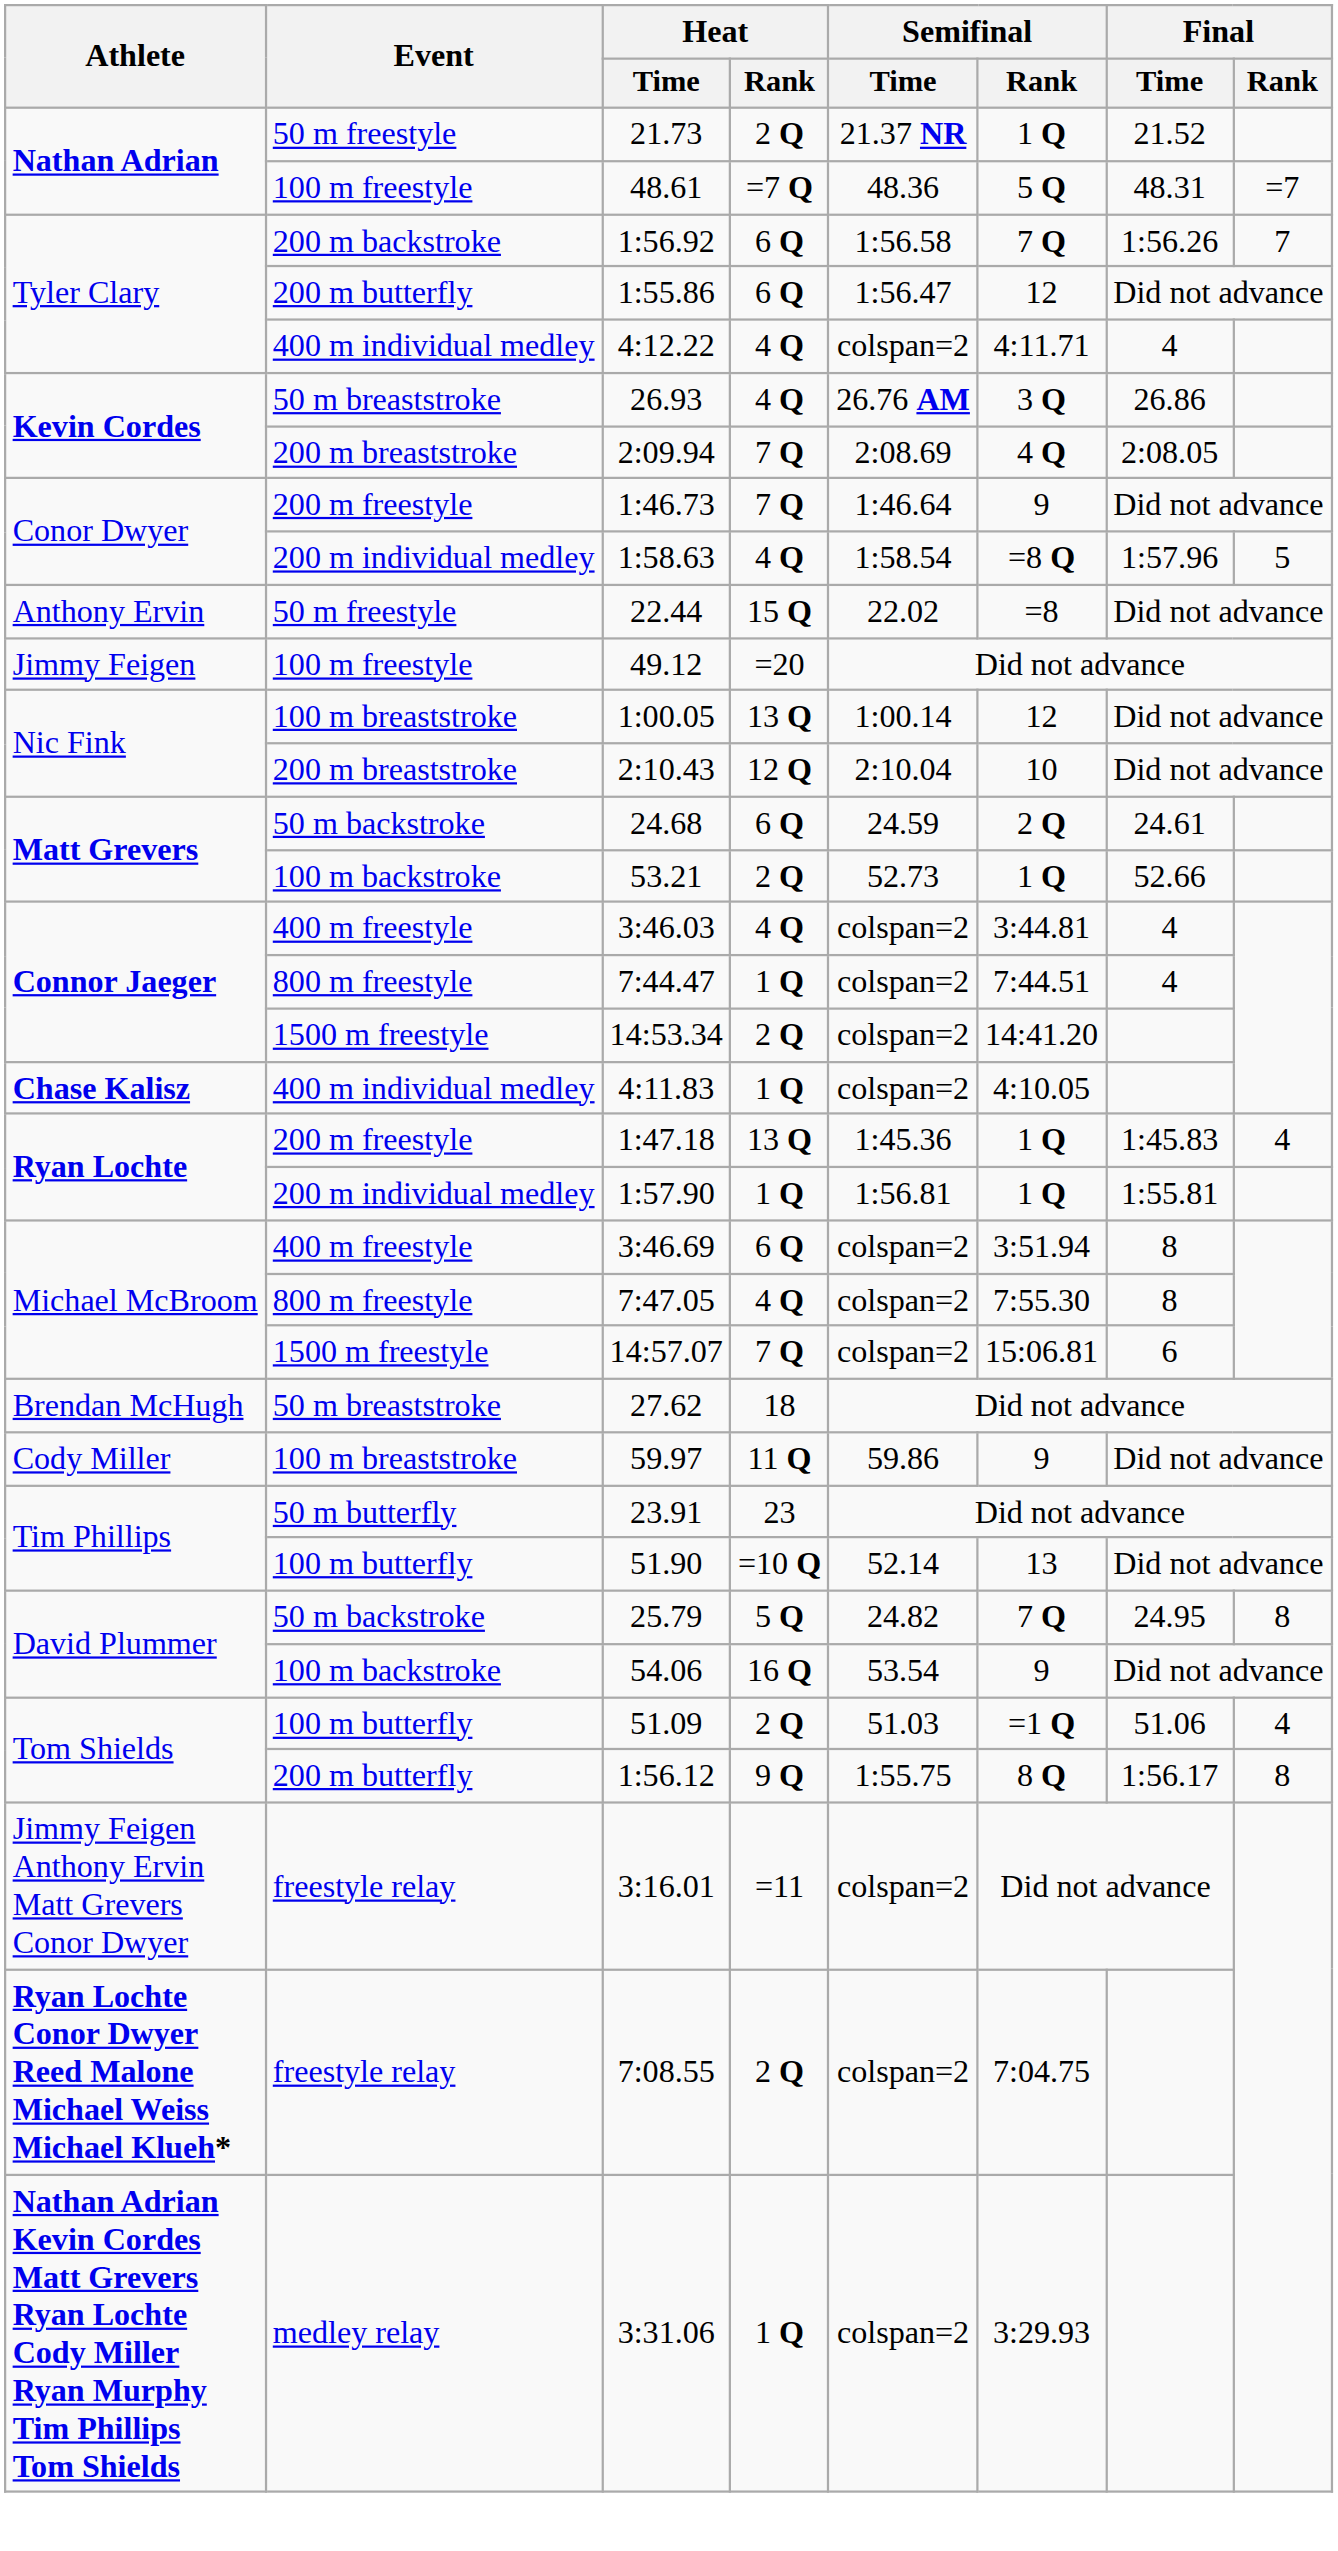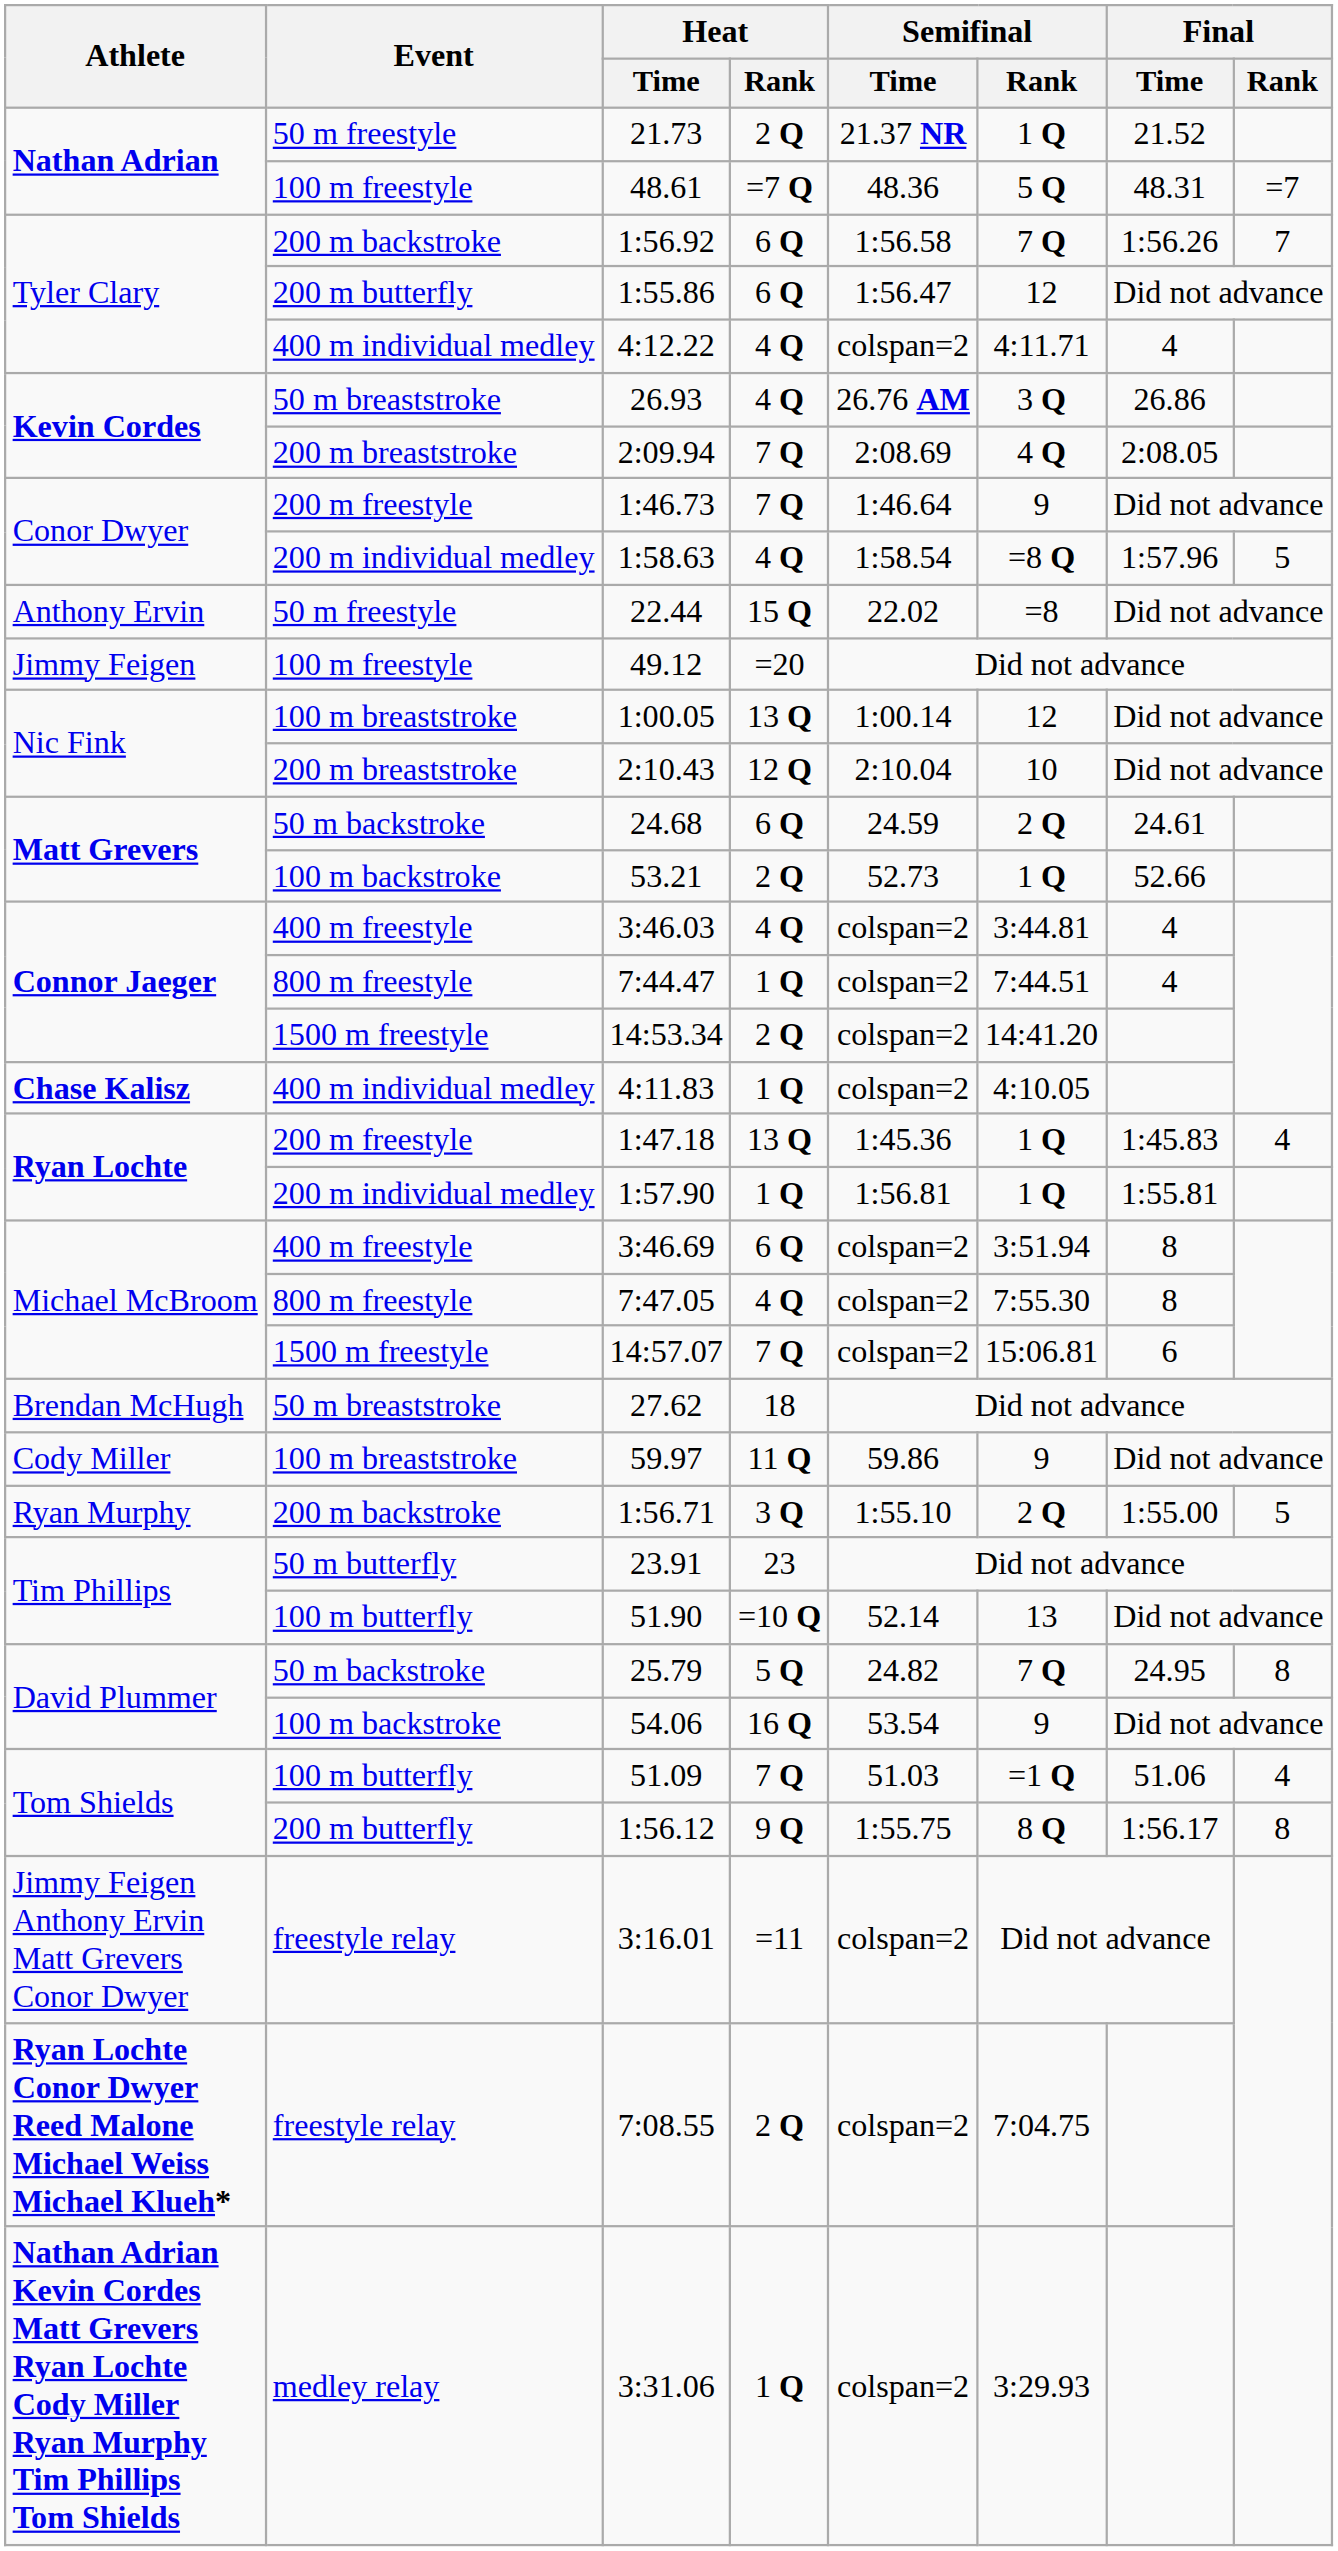+ row: (666, 1511)
(780, 1723) 2 Q -> (780, 1776) 7 Q
